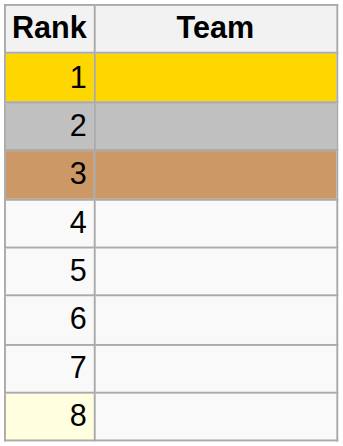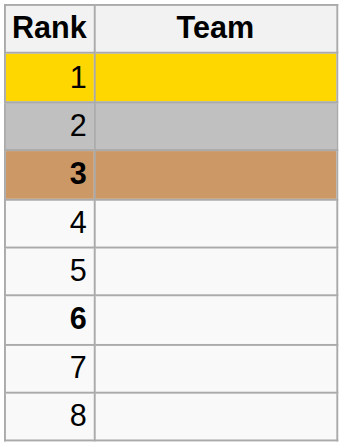(78, 174) normal -> (78, 174) bold
(78, 319) normal -> (78, 319) bold
(78, 416) lightyellow background -> (78, 416) no background
